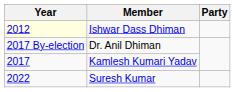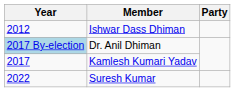(18, 29) lightyellow background -> (18, 29) no background
(45, 45) no background -> (45, 45) lightblue background
